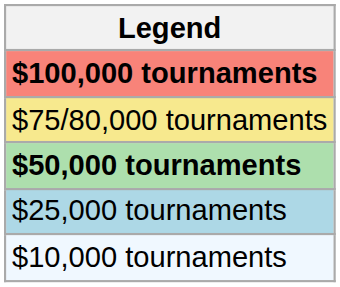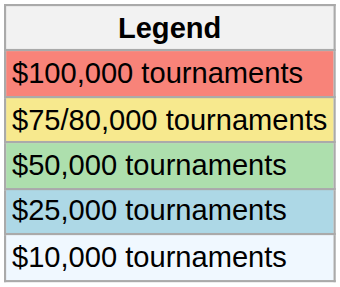(165, 73) bold -> (158, 73) normal
(157, 165) bold -> (149, 165) normal
